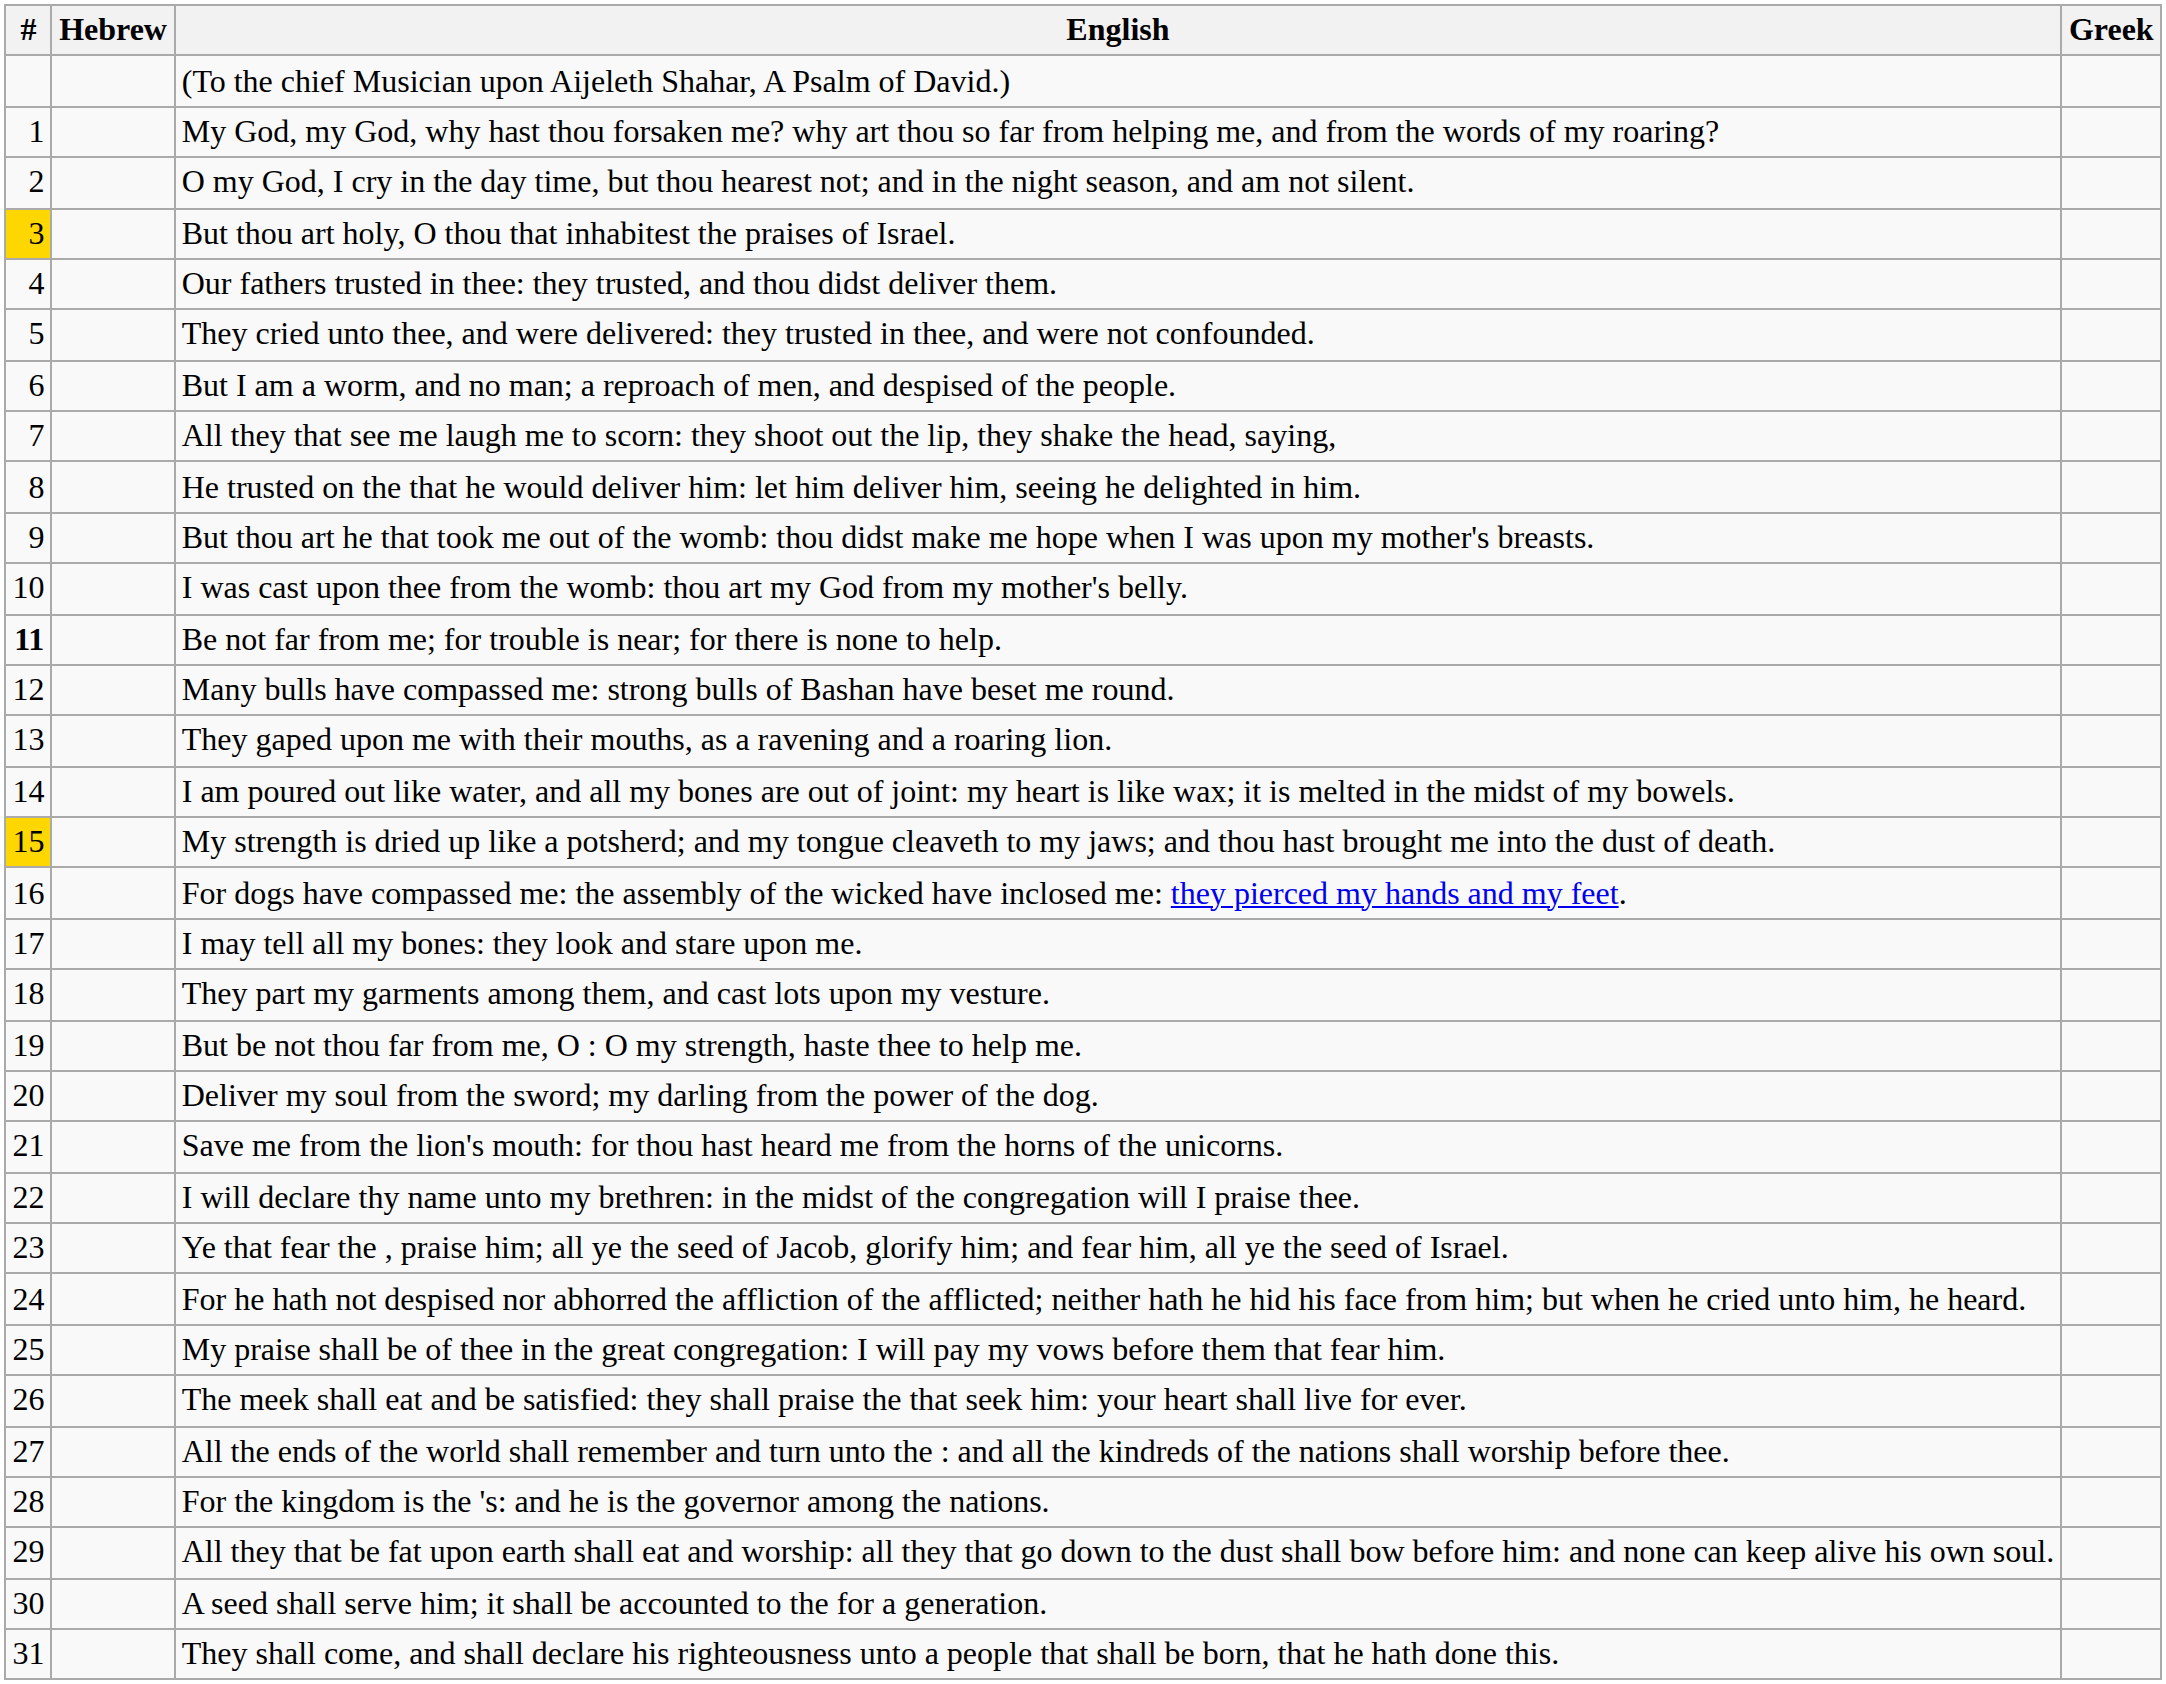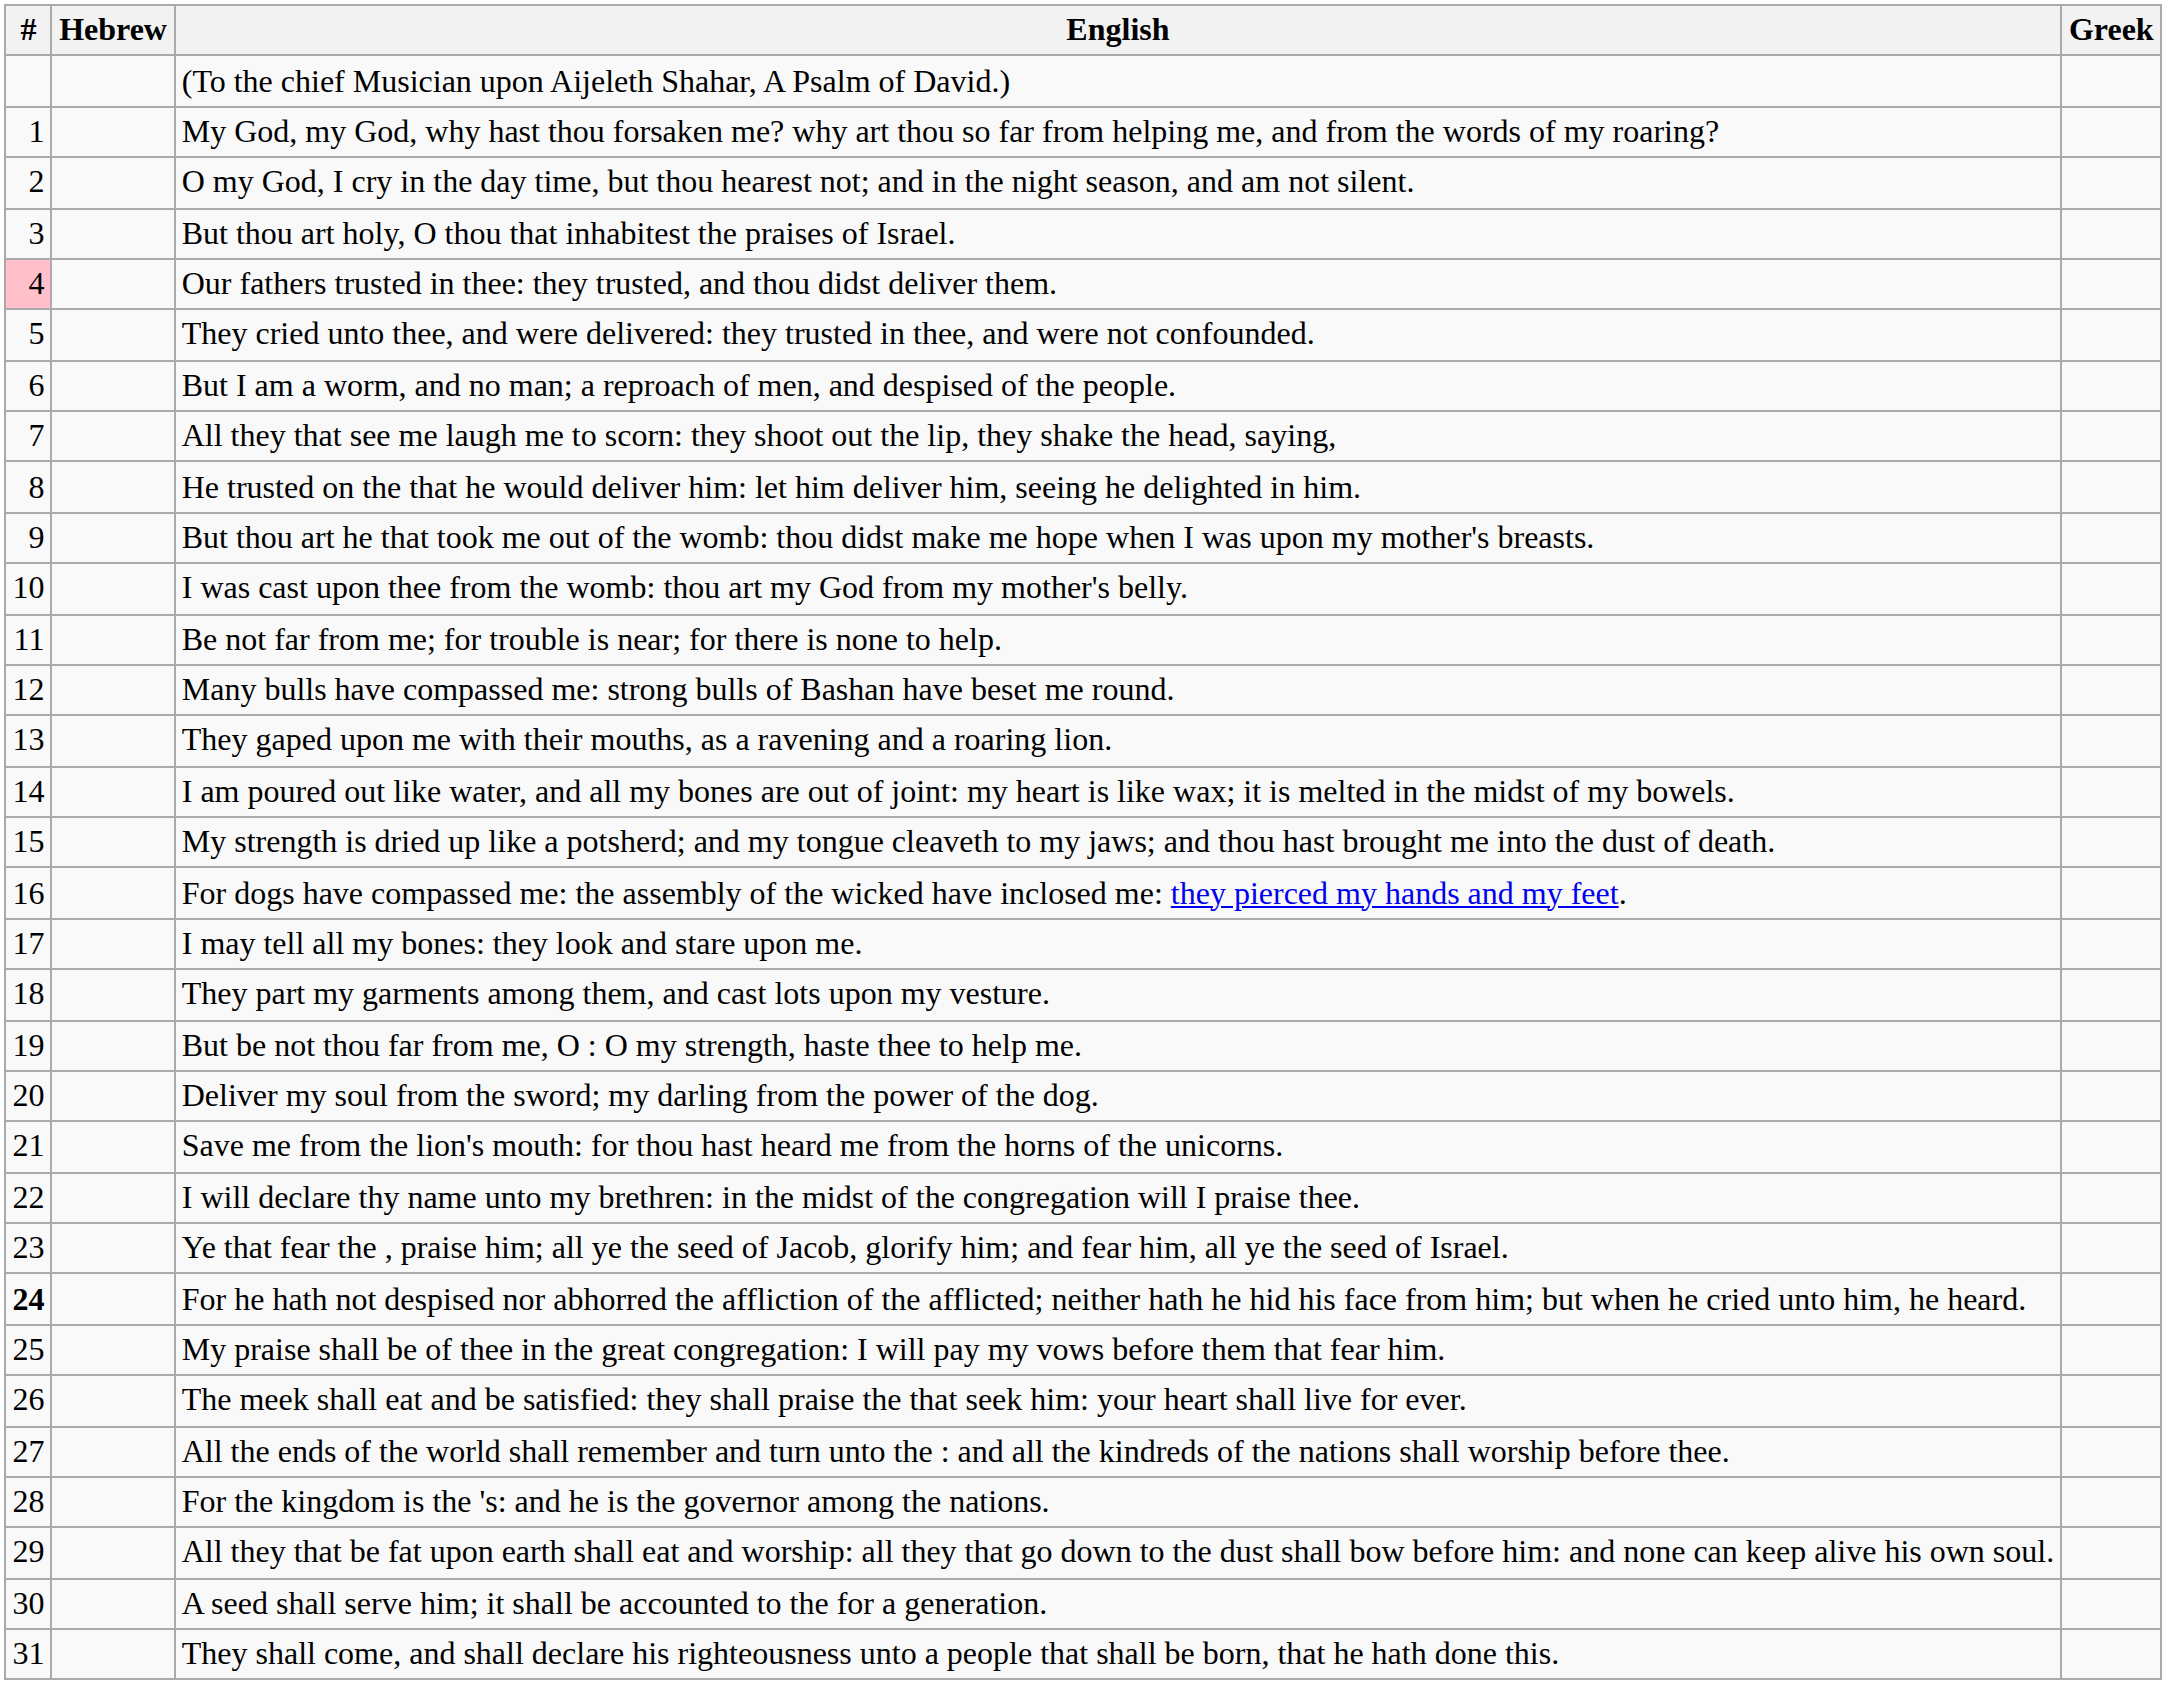(36, 232) gold background -> (36, 232) no background
(36, 283) no background -> (36, 283) pink background
(29, 638) bold -> (29, 638) normal
(28, 841) gold background -> (28, 841) no background
(28, 1298) normal -> (28, 1298) bold
